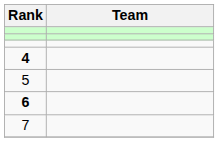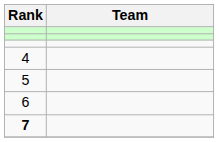(26, 58) bold -> (26, 58) normal
(26, 103) bold -> (26, 103) normal
(26, 125) normal -> (26, 125) bold
